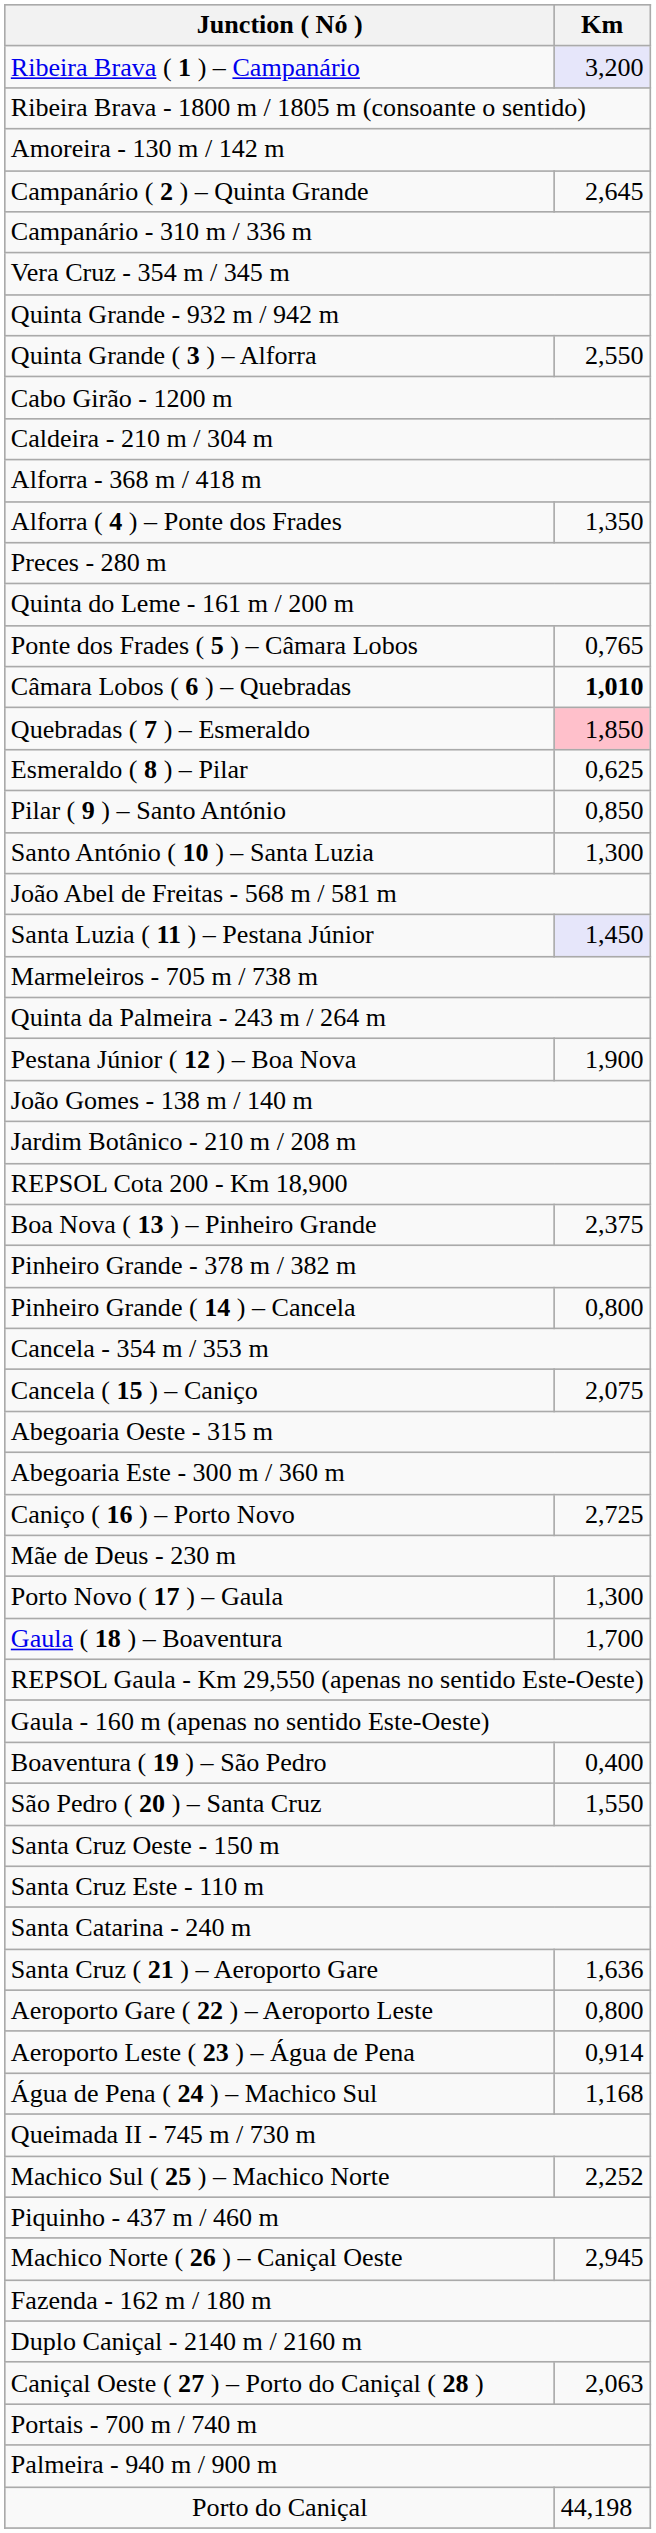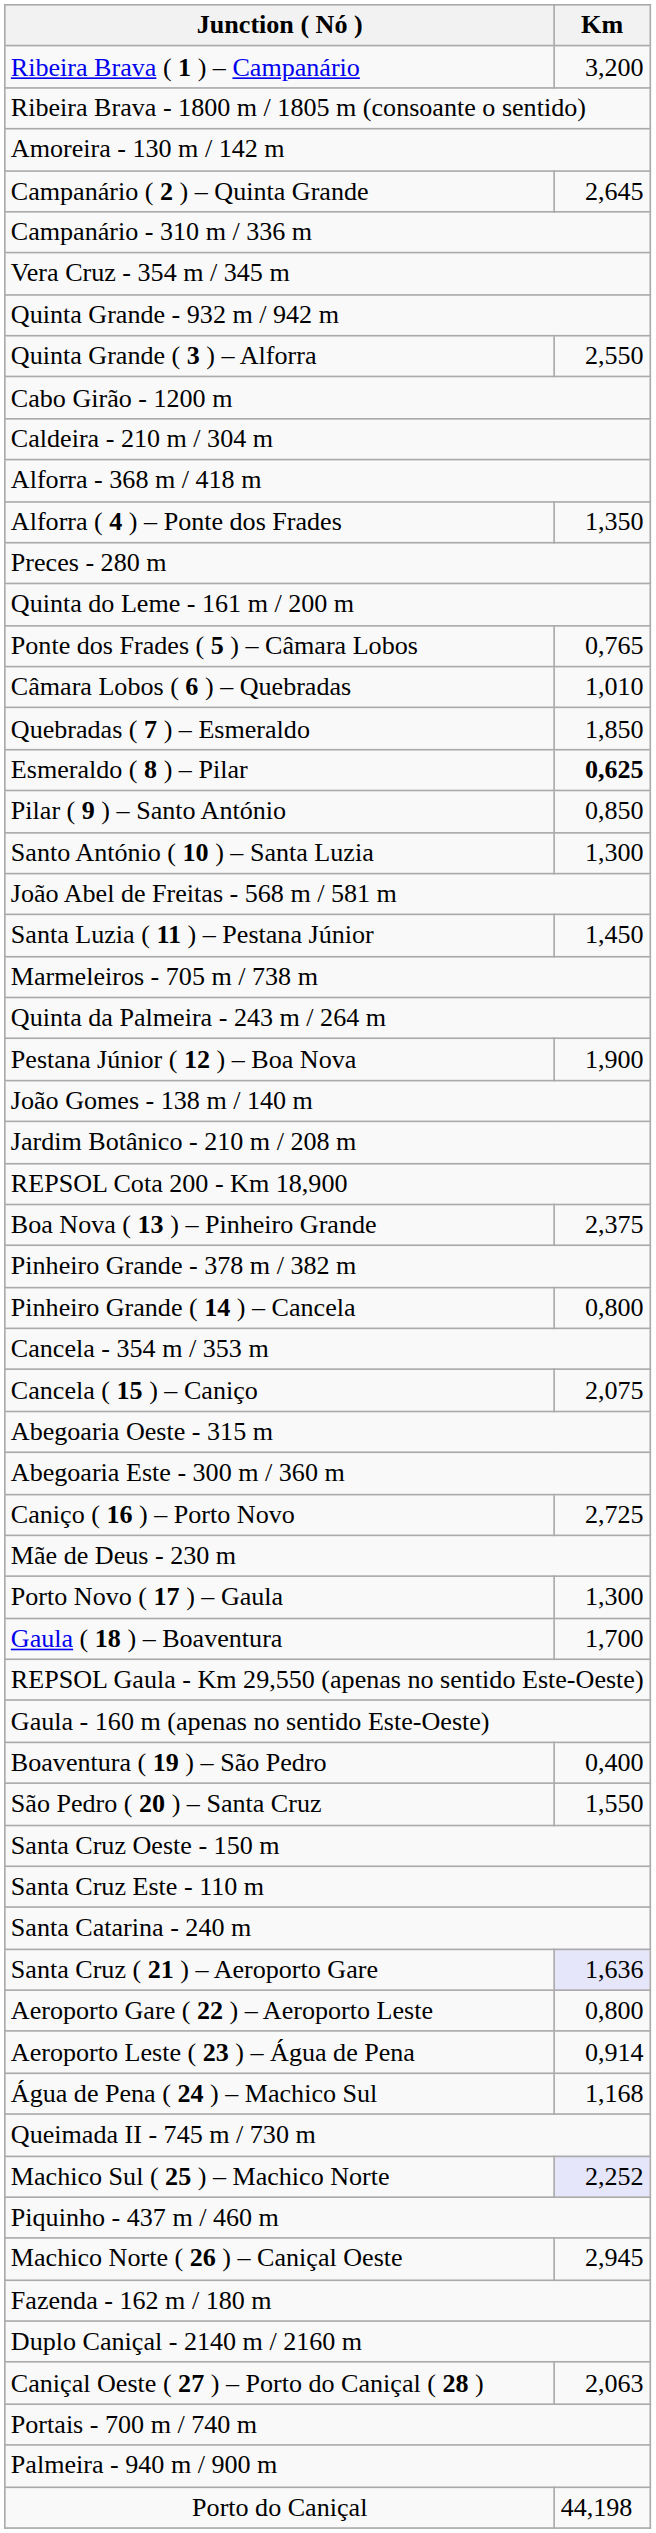(614, 66) lavender background -> (614, 66) no background
(614, 686) bold -> (614, 686) normal
(614, 728) pink background -> (614, 728) no background
(614, 769) normal -> (614, 769) bold
(614, 935) lavender background -> (614, 935) no background
(614, 1969) no background -> (614, 1969) lavender background
(614, 2175) no background -> (614, 2175) lavender background
